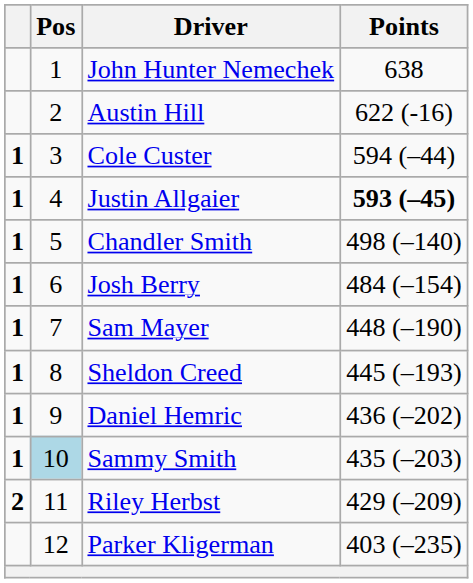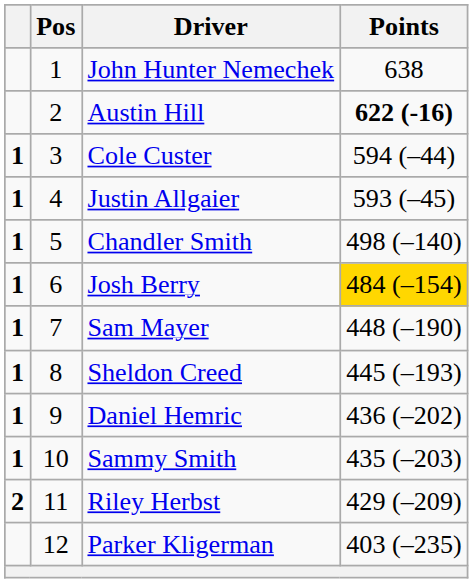(404, 112) normal -> (404, 112) bold
(404, 198) bold -> (404, 198) normal
(404, 284) no background -> (404, 284) gold background
(56, 457) lightblue background -> (56, 457) no background
